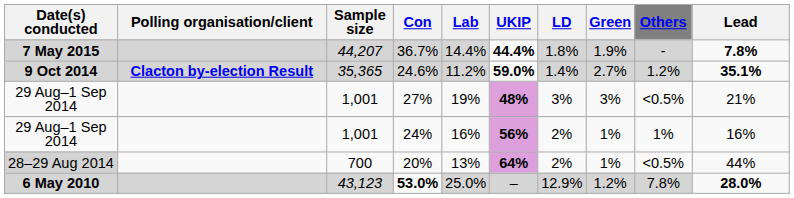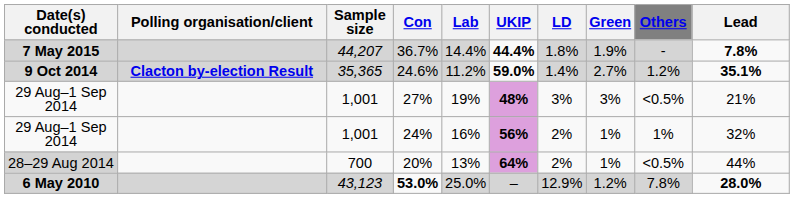(741, 135) 16% -> (741, 135) 32%
